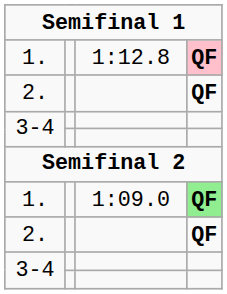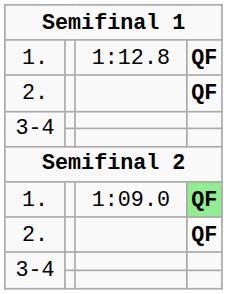(204, 58) pink background -> (204, 58) no background
